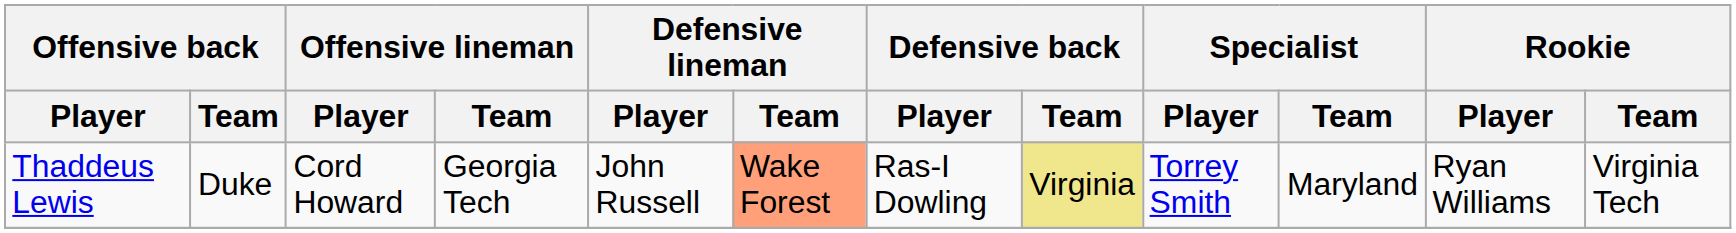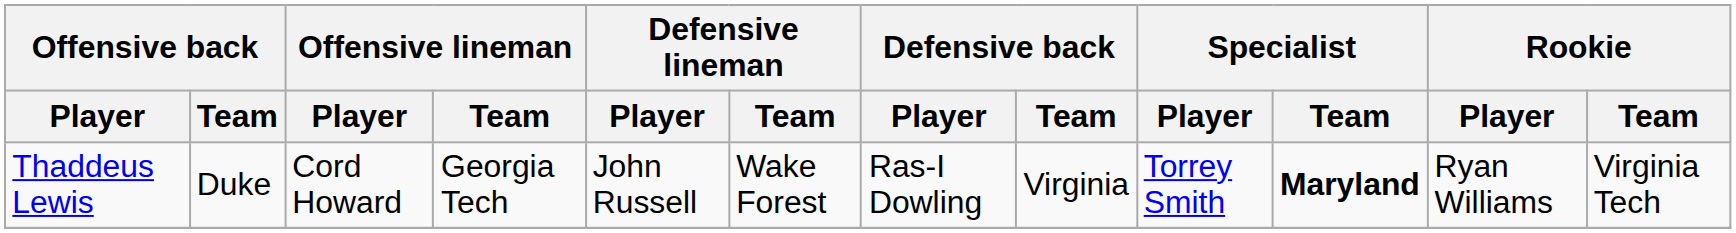(785, 184) lightsalmon background -> (781, 184) no background
(1082, 184) khaki background -> (1076, 184) no background
(1352, 184) normal -> (1350, 184) bold
